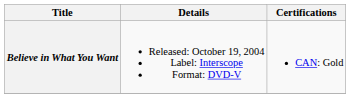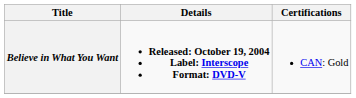(194, 63) normal -> (196, 63) bold
